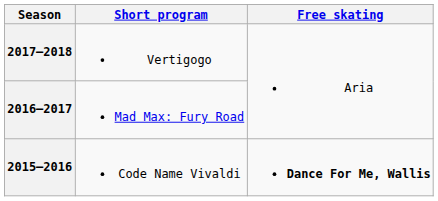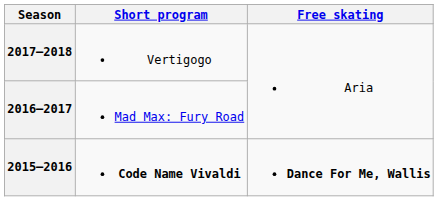(161, 174) normal -> (161, 174) bold
